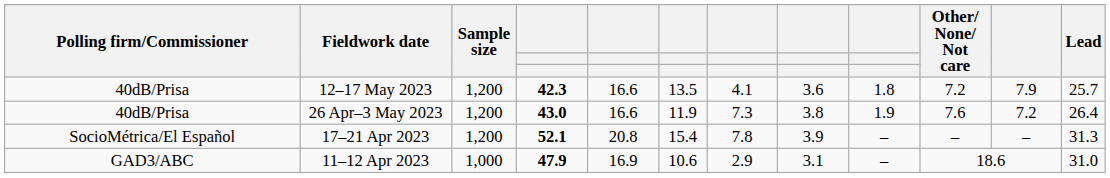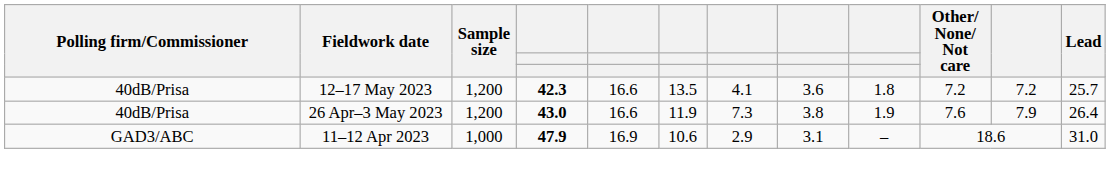(1026, 89) 7.9 -> (1026, 89) 7.2
(1026, 113) 7.2 -> (1026, 113) 7.9
- row: (376, 137)
